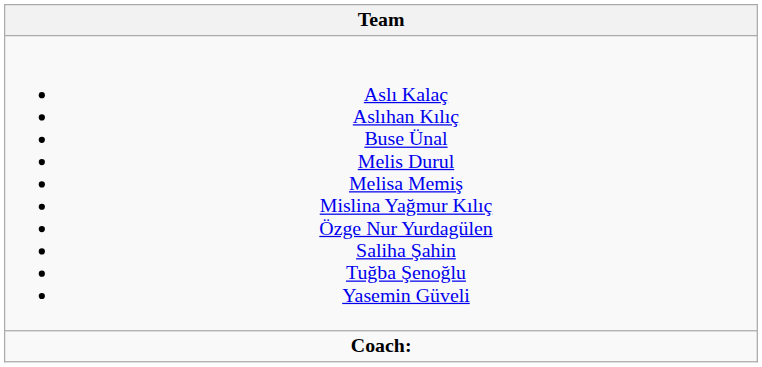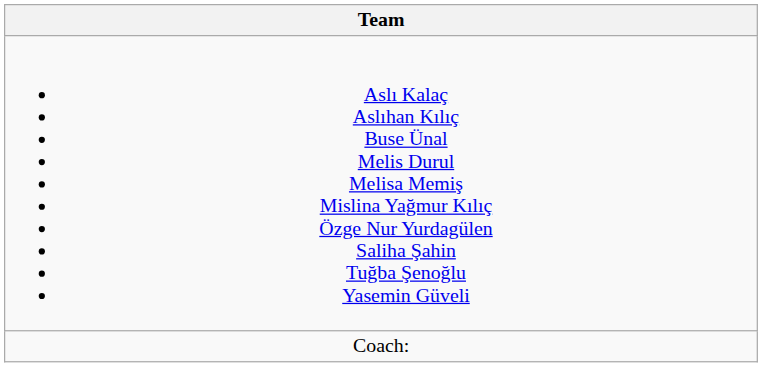(381, 346) bold -> (381, 346) normal
